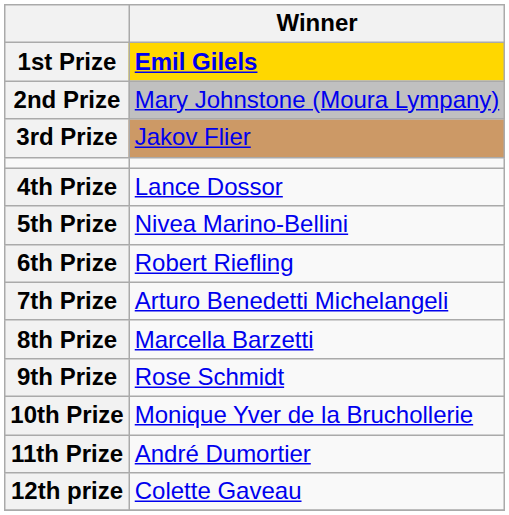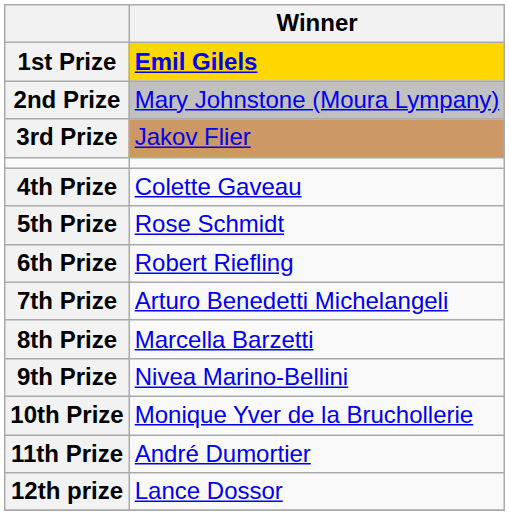(209, 186) Lance Dossor -> (218, 186) Colette Gaveau
(241, 224) Nivea Marino-Bellini -> (209, 224) Rose Schmidt
(209, 377) Rose Schmidt -> (241, 377) Nivea Marino-Bellini
(218, 491) Colette Gaveau -> (209, 491) Lance Dossor
